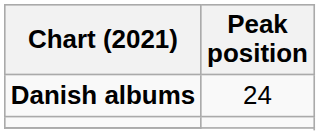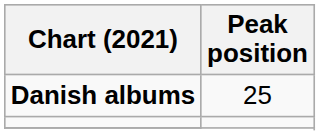(257, 95) 24 -> (257, 95) 25
